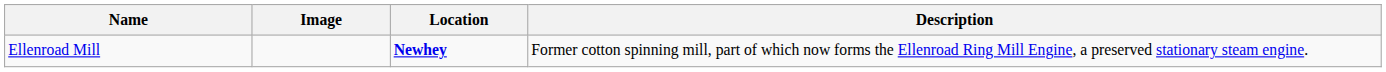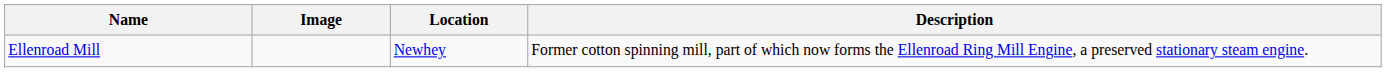(420, 50) bold -> (420, 50) normal
